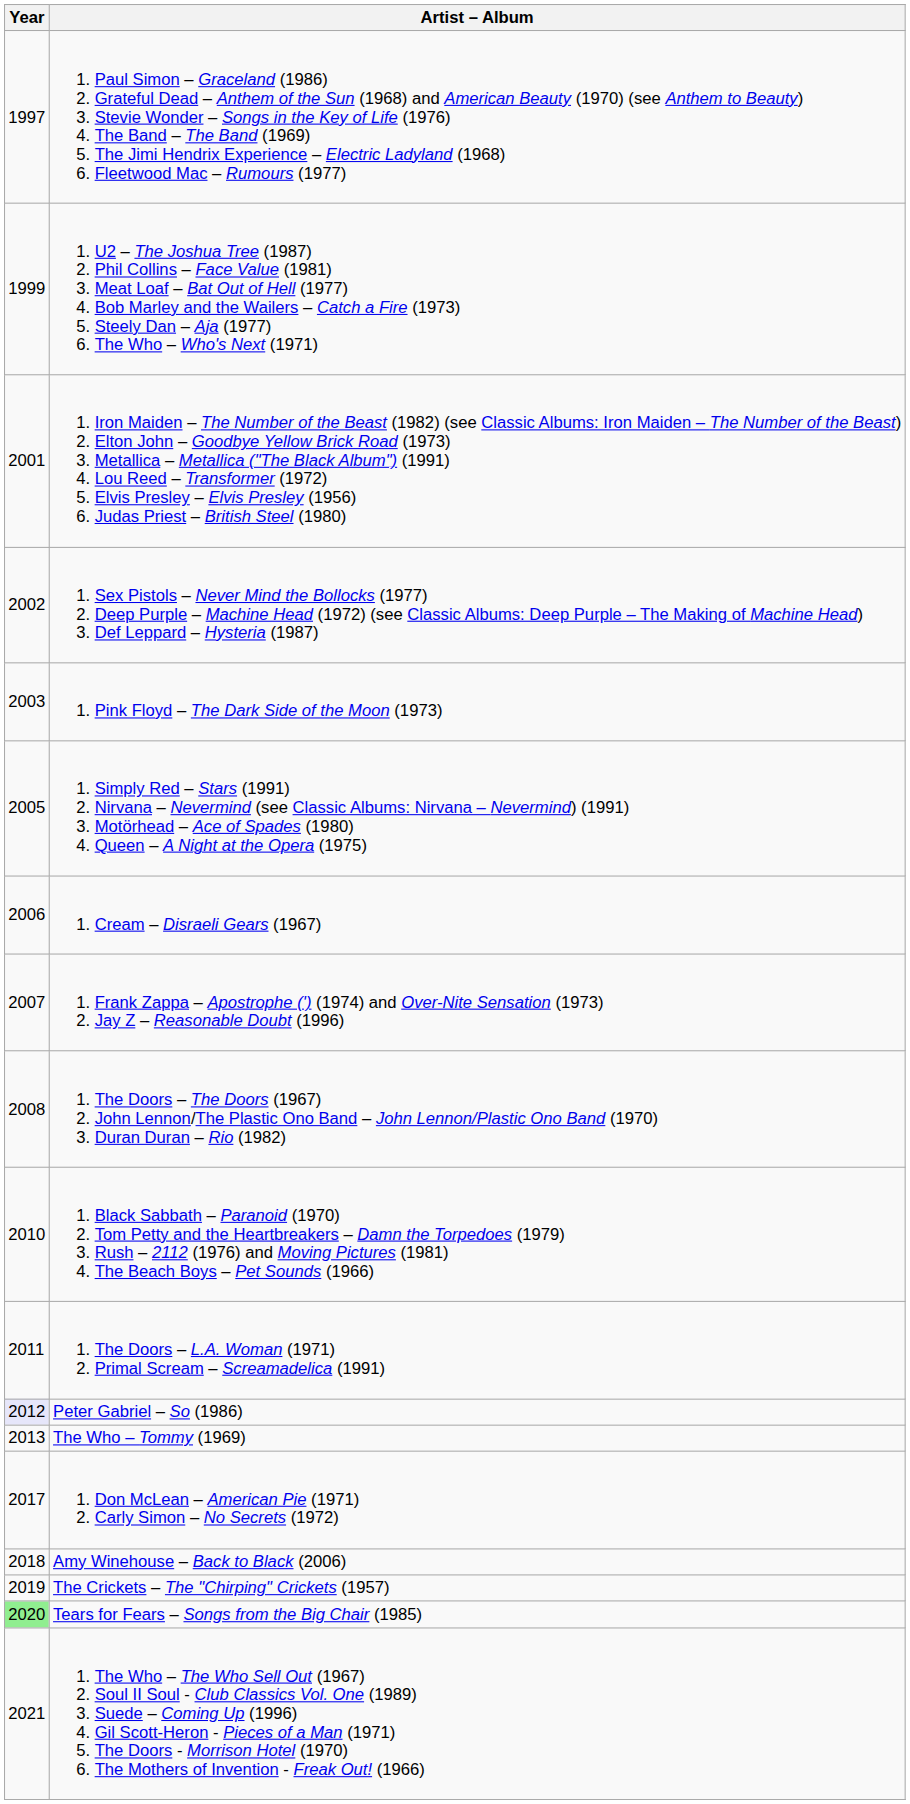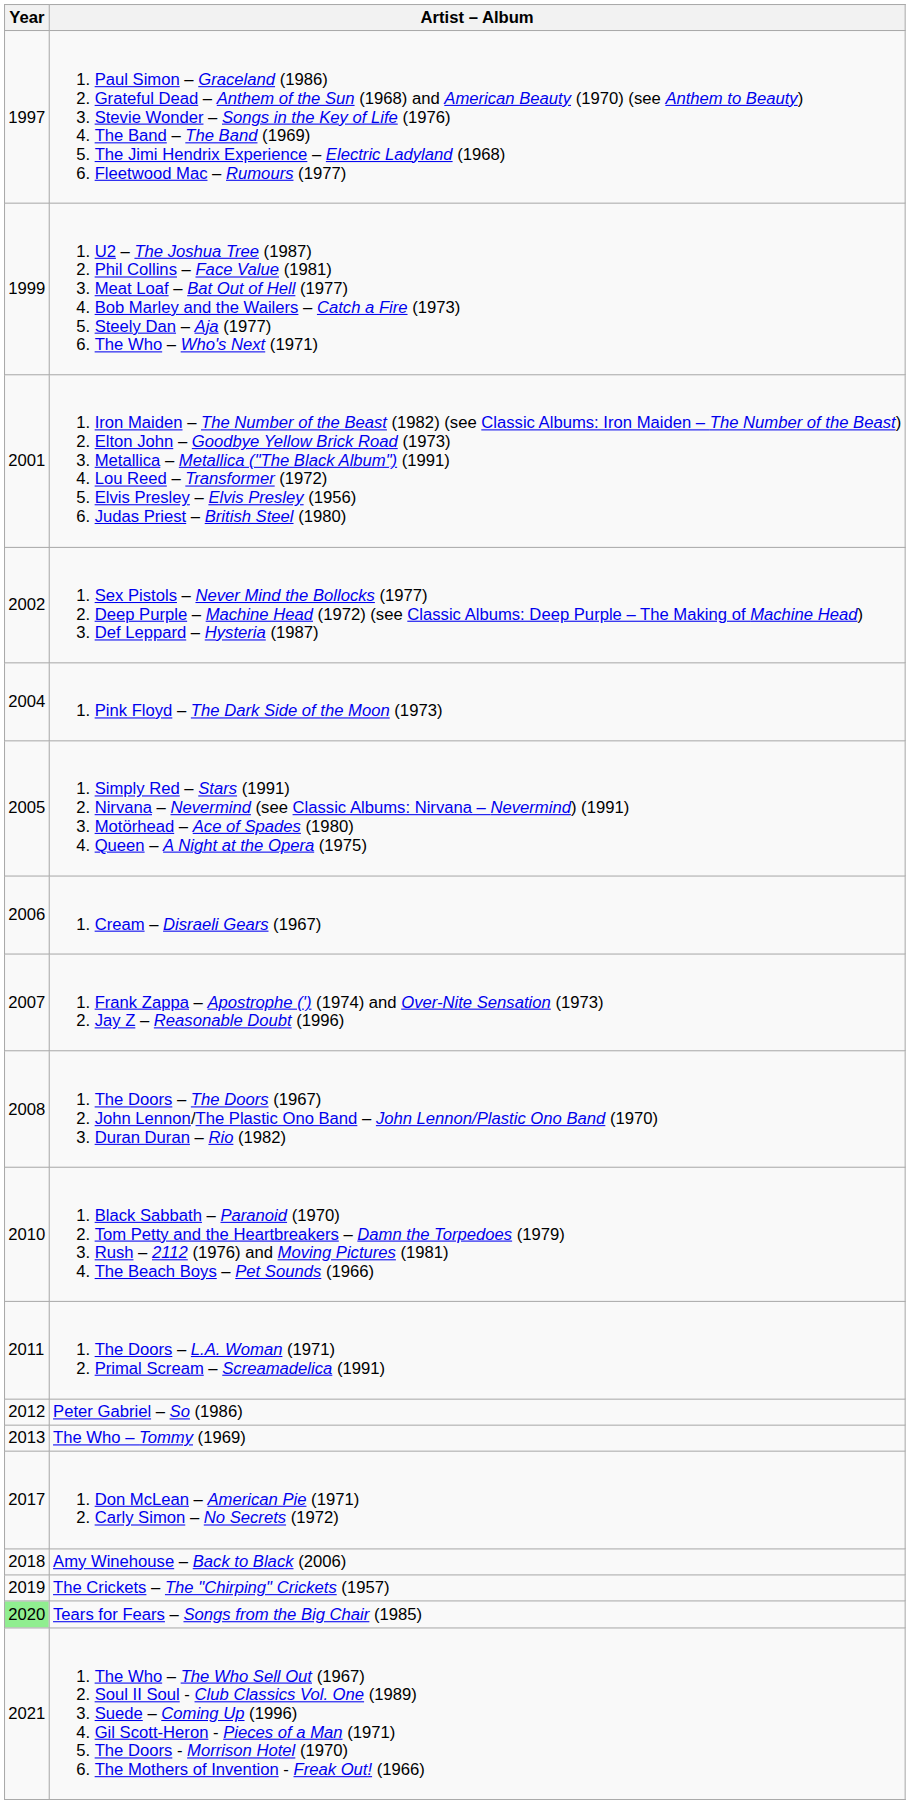(27, 701) 2003 -> (27, 701) 2004
(27, 1411) lavender background -> (27, 1411) no background
